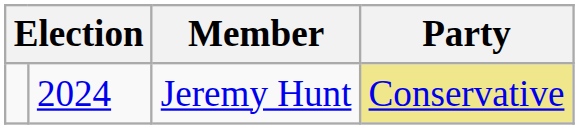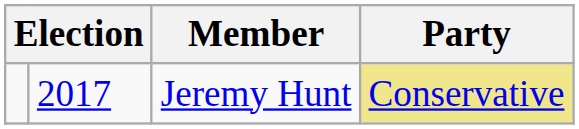(74, 92) 2024 -> (74, 92) 2017
